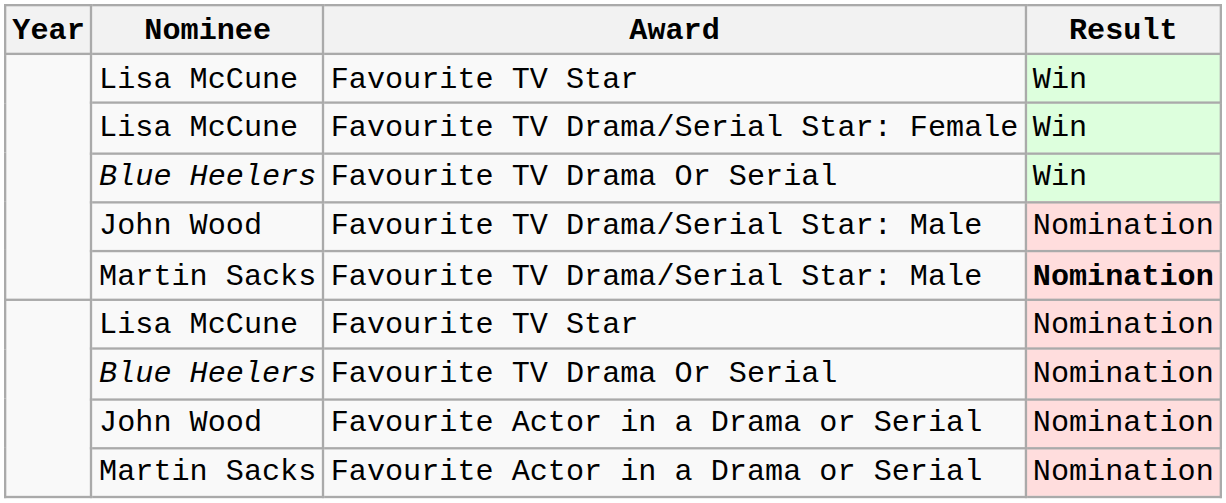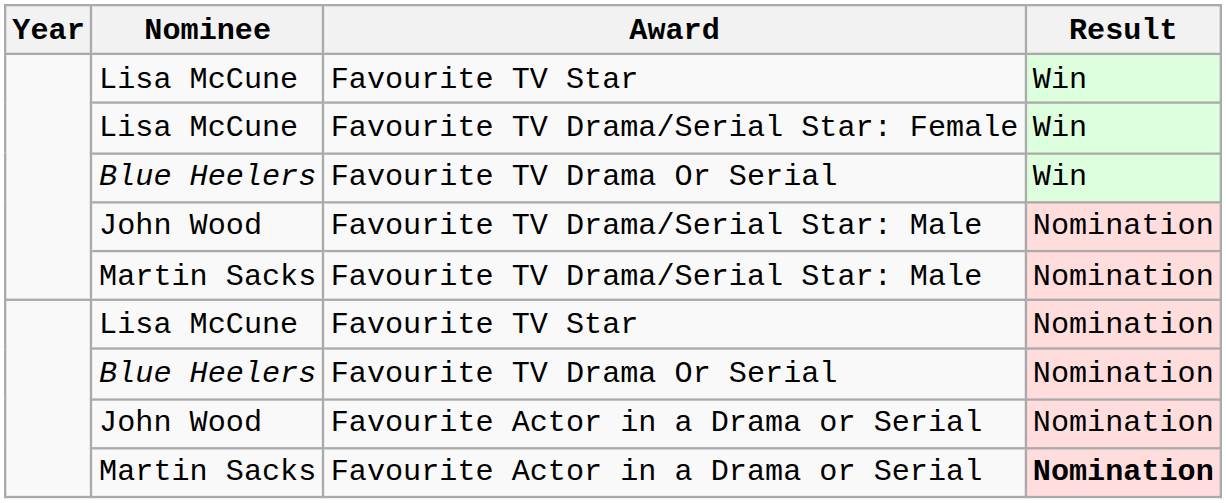(1123, 276) bold -> (1123, 276) normal
(1123, 472) normal -> (1123, 472) bold
